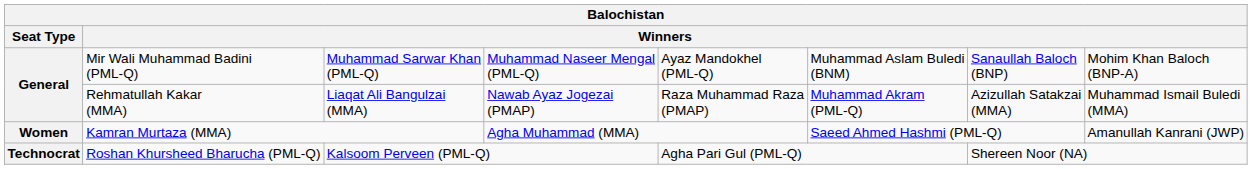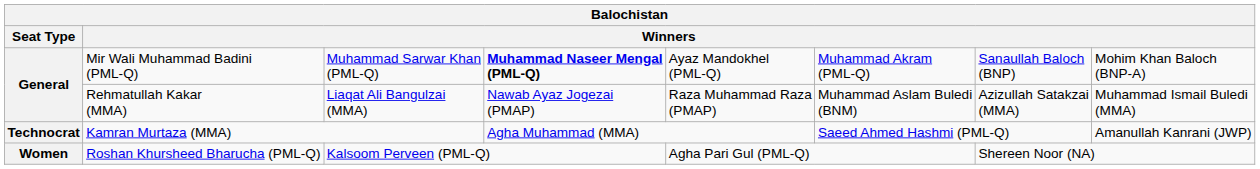(571, 66) normal -> (575, 66) bold
(888, 66) Muhammad Aslam Buledi (BNM) -> (875, 66) Muhammad Akram (PML-Q)
(868, 102) Muhammad Akram (PML-Q) -> (895, 102) Muhammad Aslam Buledi (BNM)
(44, 132) Women -> (44, 132) Technocrat
(44, 153) Technocrat -> (44, 153) Women
